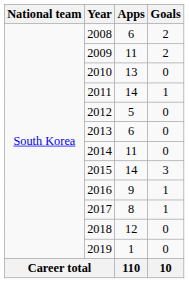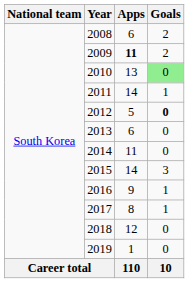(131, 53) normal -> (131, 53) bold
(166, 72) no background -> (166, 72) lightgreen background
(166, 111) normal -> (166, 111) bold
